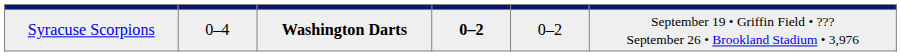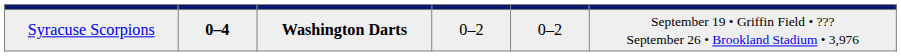(217, 30) normal -> (217, 30) bold
(471, 30) bold -> (471, 30) normal
